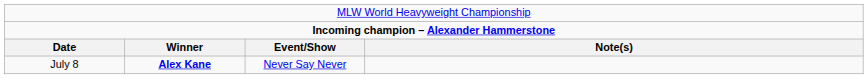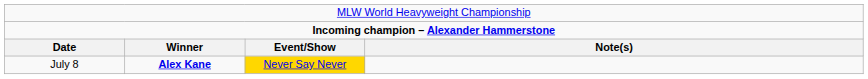(305, 64) no background -> (305, 64) gold background
